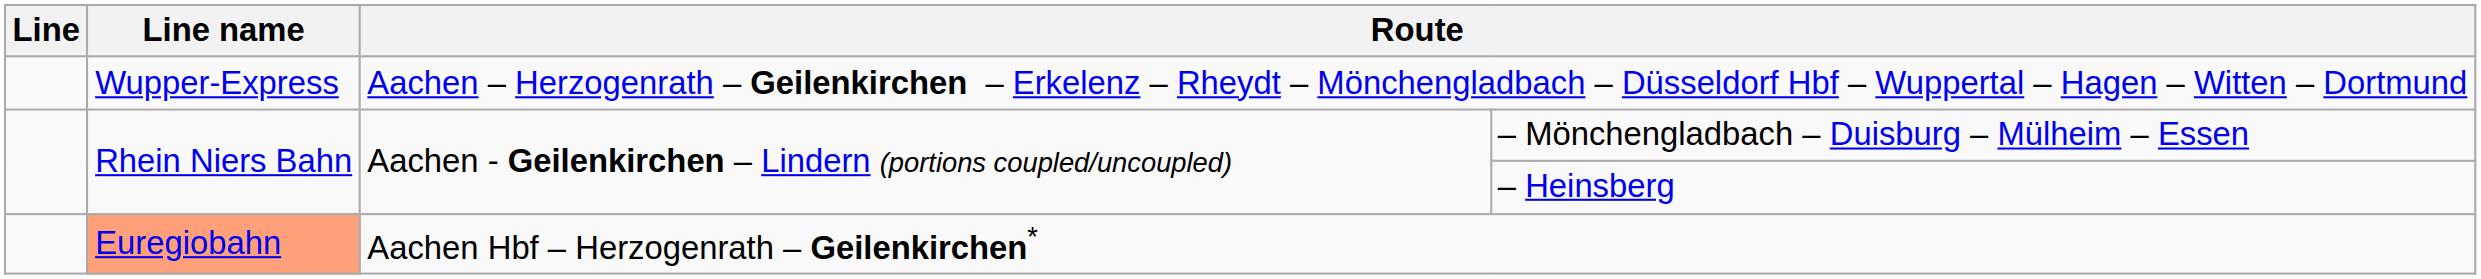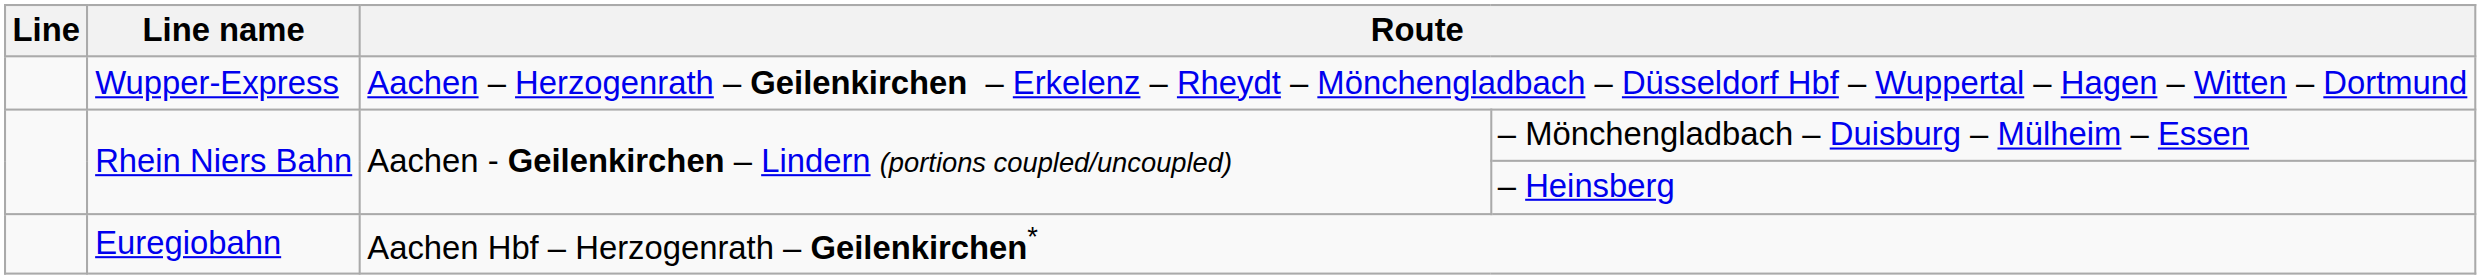(188, 243) lightsalmon background -> (188, 243) no background
